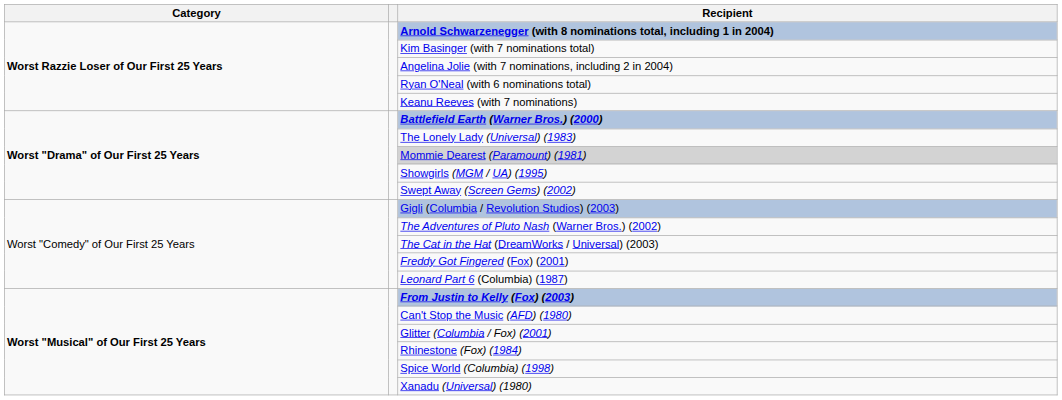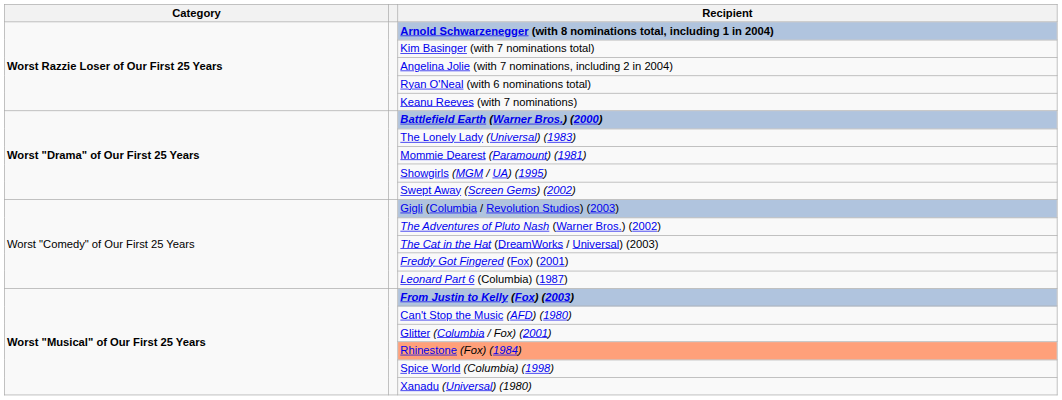(493, 155) lightgrey background -> (493, 155) no background
(461, 350) no background -> (461, 350) lightsalmon background
